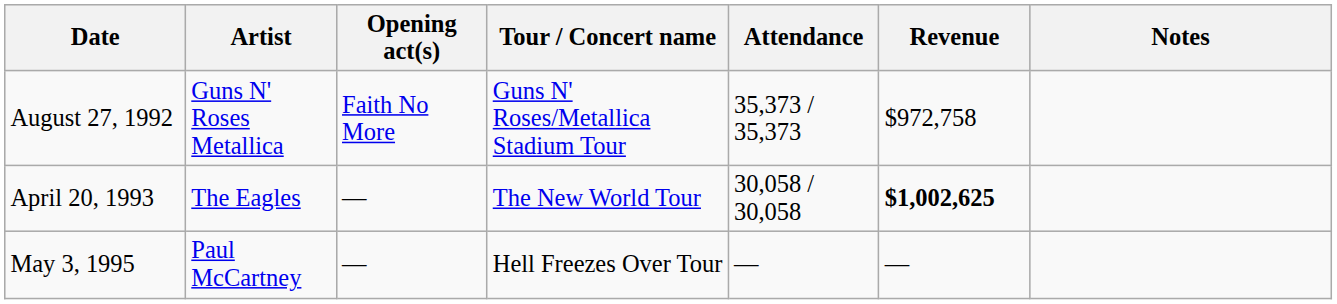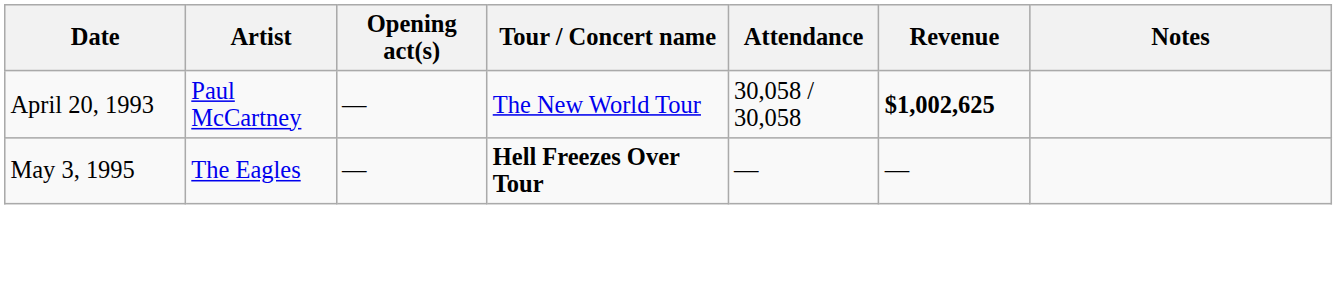- row: (92, 117)
(246, 197) The Eagles -> (246, 104) Paul McCartney
(246, 264) Paul McCartney -> (246, 170) The Eagles
(608, 264) normal -> (586, 170) bold
